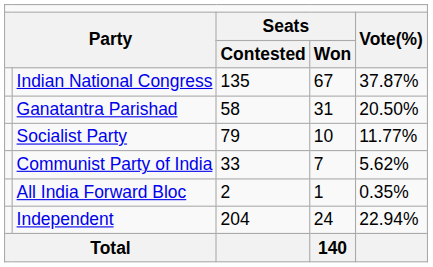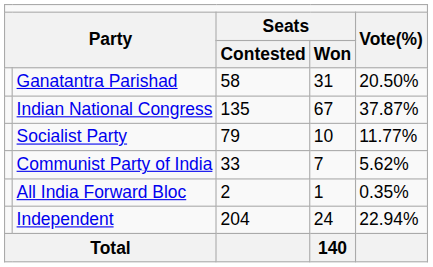rows swapped: (115, 81) <-> (97, 109)
